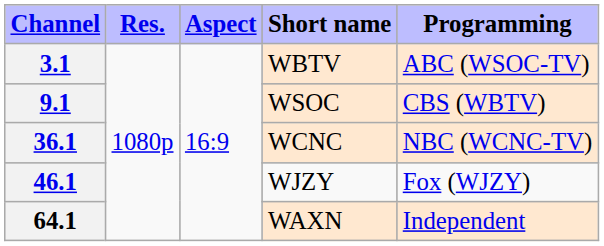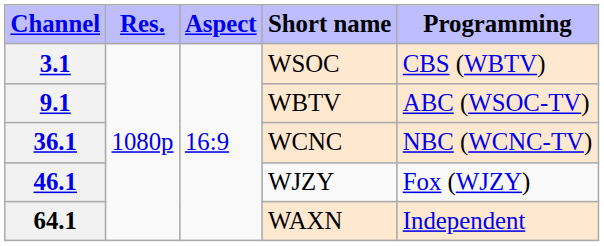(305, 63) WBTV -> (304, 63) WSOC
(496, 63) ABC (WSOC-TV) -> (474, 63) CBS (WBTV)
(304, 102) WSOC -> (305, 102) WBTV
(474, 102) CBS (WBTV) -> (496, 102) ABC (WSOC-TV)
